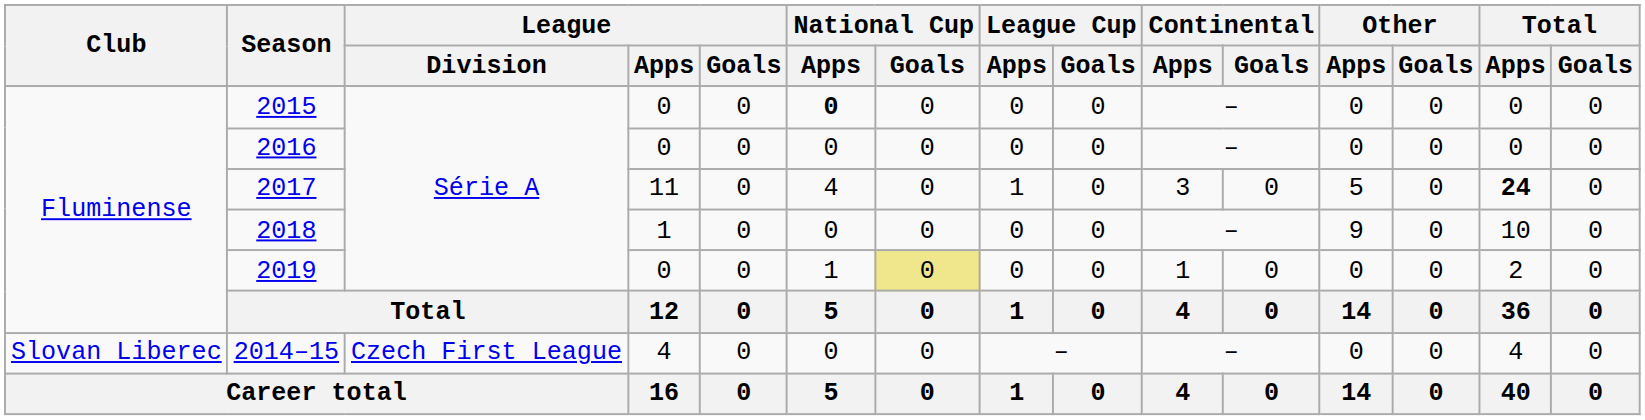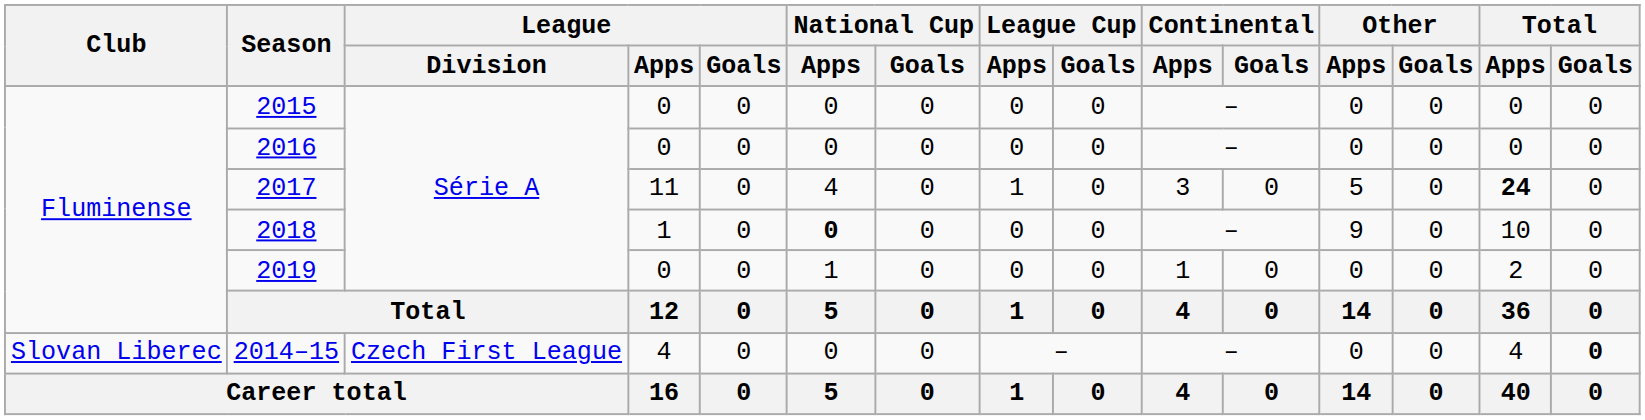(831, 107) bold -> (831, 107) normal
(831, 230) normal -> (831, 230) bold
(927, 271) khaki background -> (927, 271) no background
(1595, 353) normal -> (1595, 353) bold
